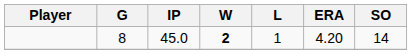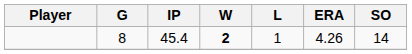(174, 37) 45.0 -> (174, 37) 45.4
(329, 37) 4.20 -> (329, 37) 4.26
